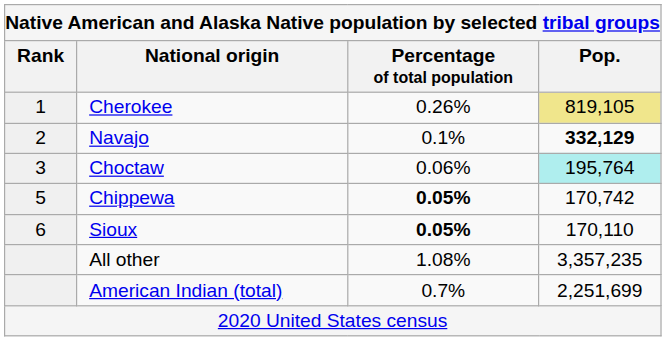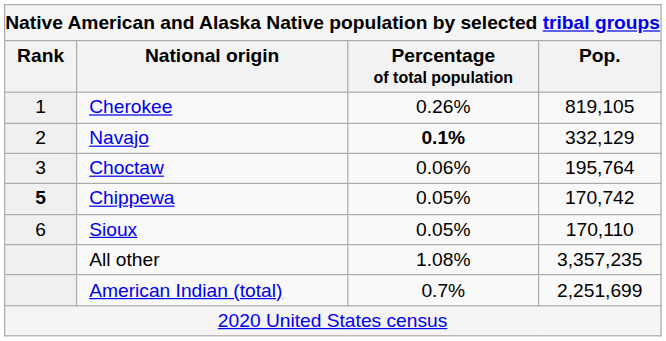(600, 107) khaki background -> (600, 107) no background
(443, 137) normal -> (443, 137) bold
(600, 137) bold -> (600, 137) normal
(600, 168) paleturquoise background -> (600, 168) no background
(41, 198) normal -> (41, 198) bold
(443, 198) bold -> (443, 198) normal
(443, 229) bold -> (443, 229) normal
